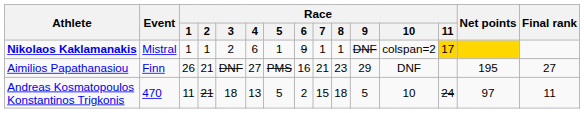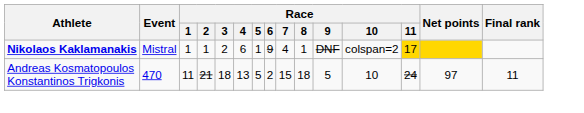(322, 50) 1 -> (285, 50) 4
- row: (68, 68)
